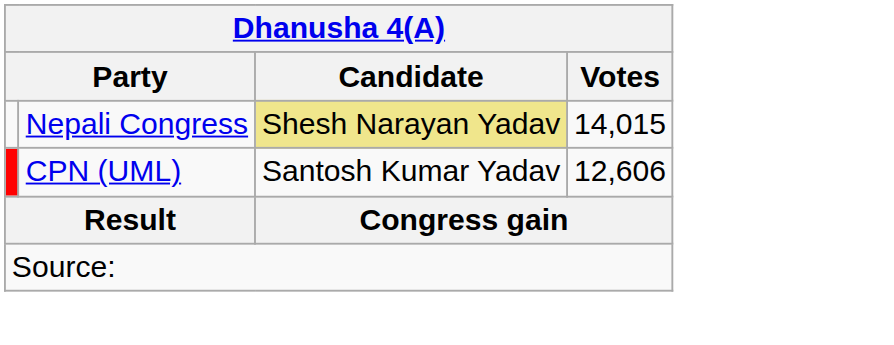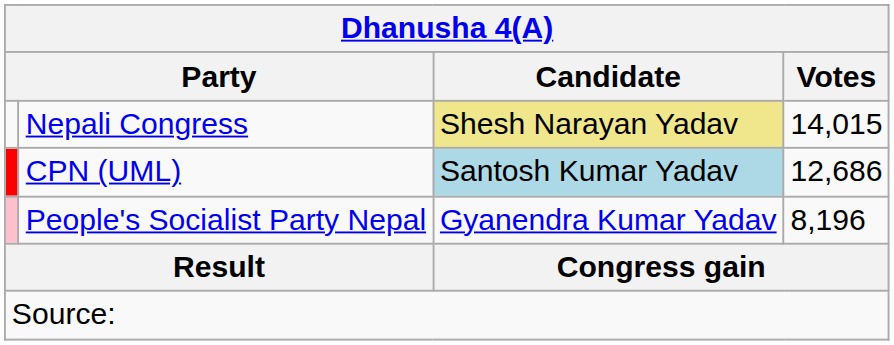(411, 171) no background -> (589, 171) lightblue background
(620, 171) 12,606 -> (836, 171) 12,686
+ row: (226, 219)
